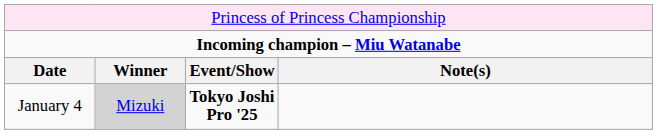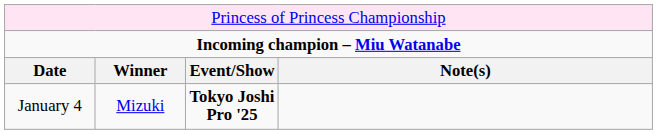(140, 106) lightgrey background -> (140, 106) no background
